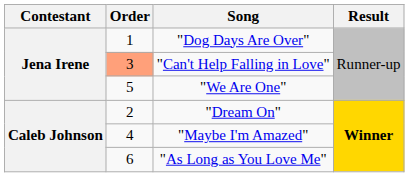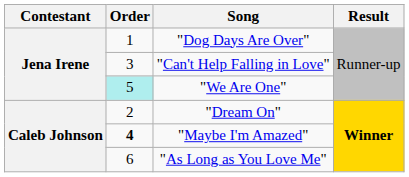(130, 64) lightsalmon background -> (130, 64) no background
(130, 87) no background -> (130, 87) paleturquoise background
(130, 135) normal -> (130, 135) bold
